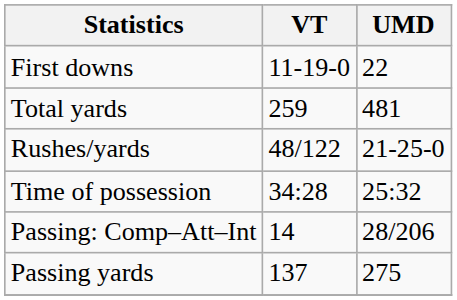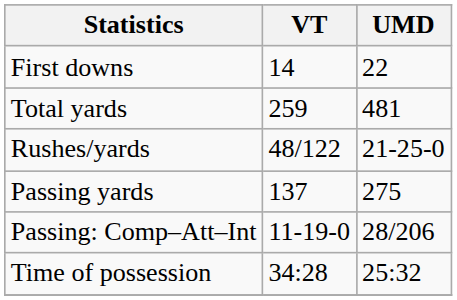(309, 66) 11-19-0 -> (282, 66) 14
rows swapped: (82, 273) <-> (111, 190)
(282, 232) 14 -> (309, 232) 11-19-0
